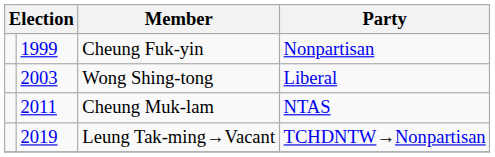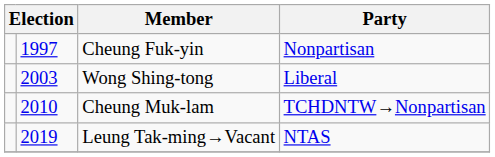(39, 48) 1999 -> (39, 48) 1997
(39, 107) 2011 -> (39, 107) 2010
(307, 107) NTAS -> (385, 107) TCHDNTW→Nonpartisan
(385, 136) TCHDNTW→Nonpartisan -> (307, 136) NTAS
